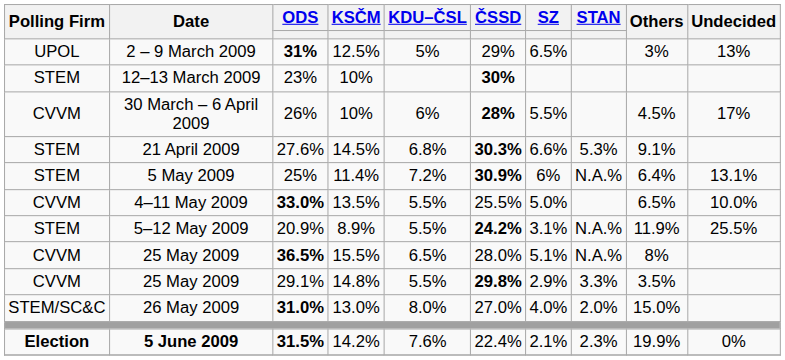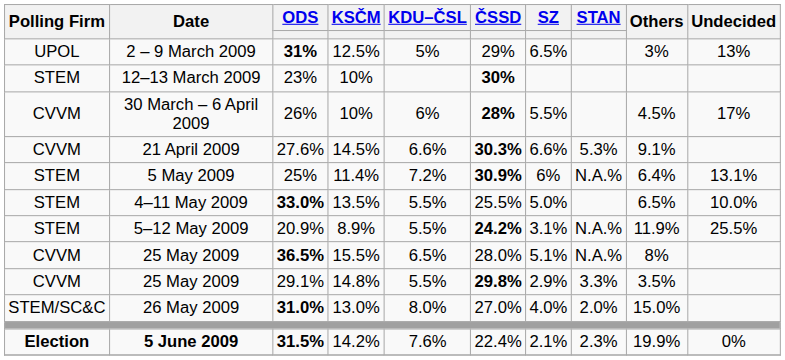(57, 149) STEM -> (57, 149) CVVM
(428, 149) 6.8% -> (428, 149) 6.6%
(57, 202) CVVM -> (57, 202) STEM
